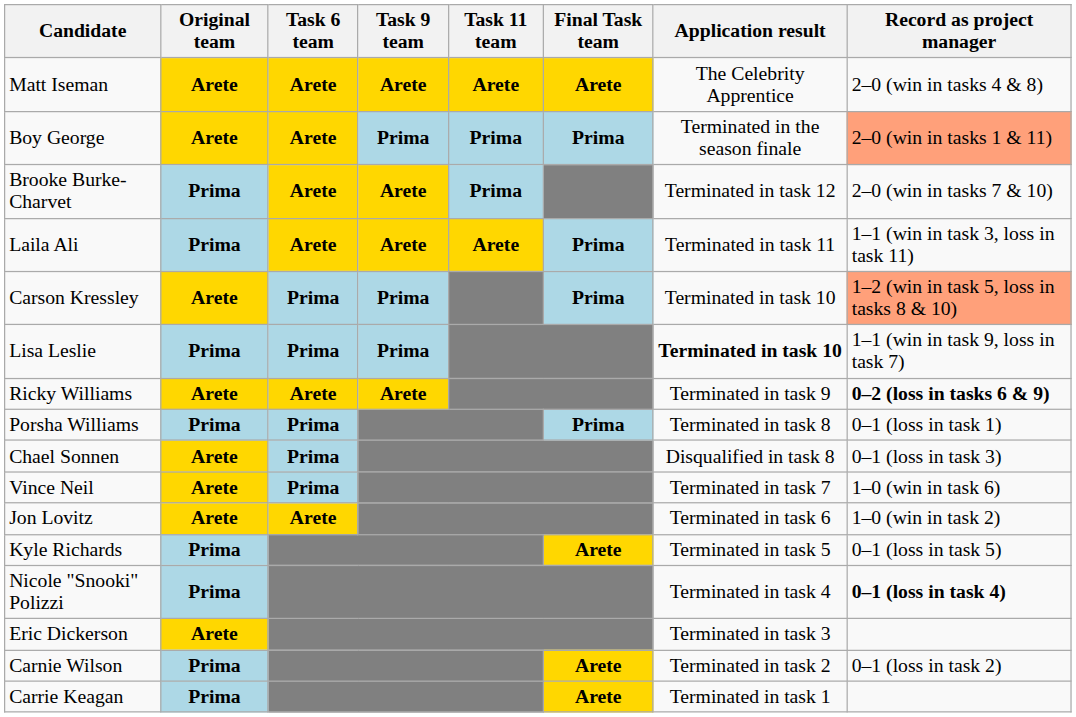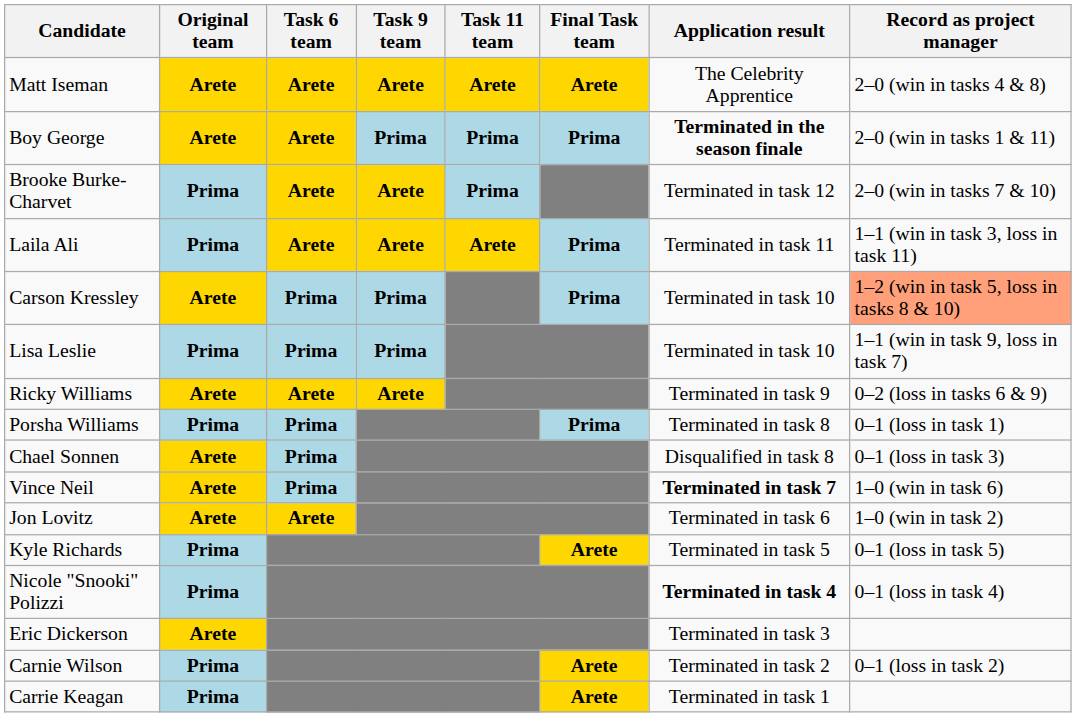(750, 137) normal -> (749, 137) bold
(952, 137) lightsalmon background -> (955, 137) no background
(750, 351) bold -> (749, 351) normal
(951, 393) bold -> (951, 393) normal
(750, 487) normal -> (749, 487) bold
(750, 591) normal -> (749, 591) bold
(929, 591) bold -> (929, 591) normal
